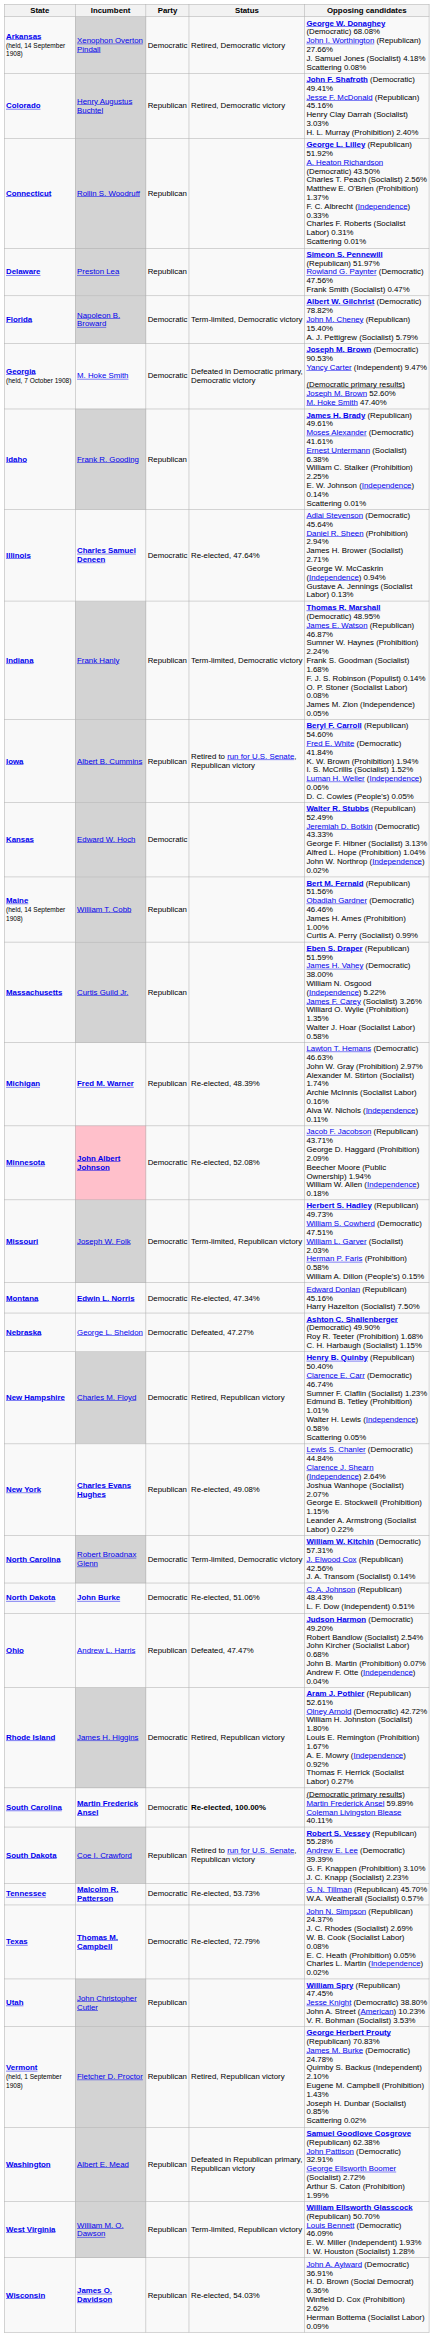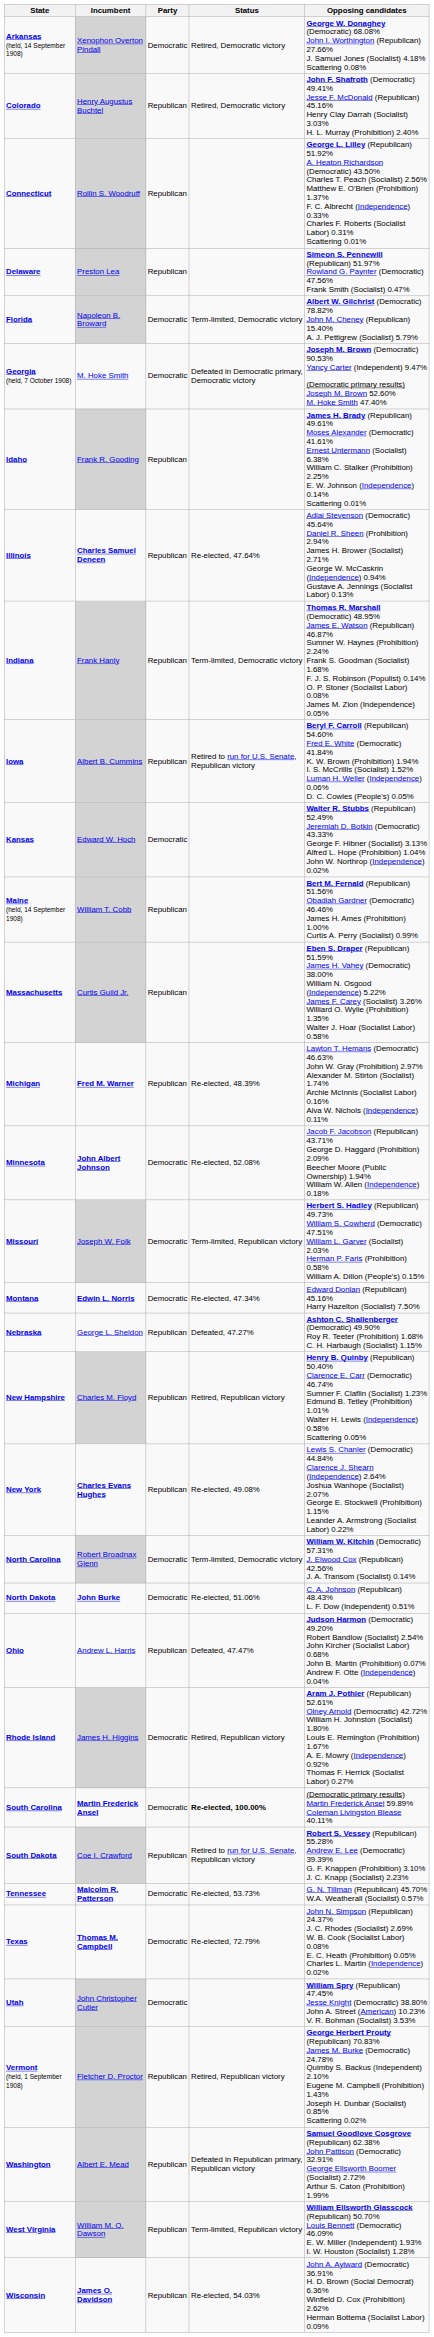(168, 555) Democratic -> (167, 555) Republican
(99, 1163) pink background -> (99, 1163) no background
(168, 1332) Democratic -> (167, 1332) Republican
(168, 1397) Democratic -> (167, 1397) Republican
(167, 2002) Republican -> (168, 2002) Democratic
